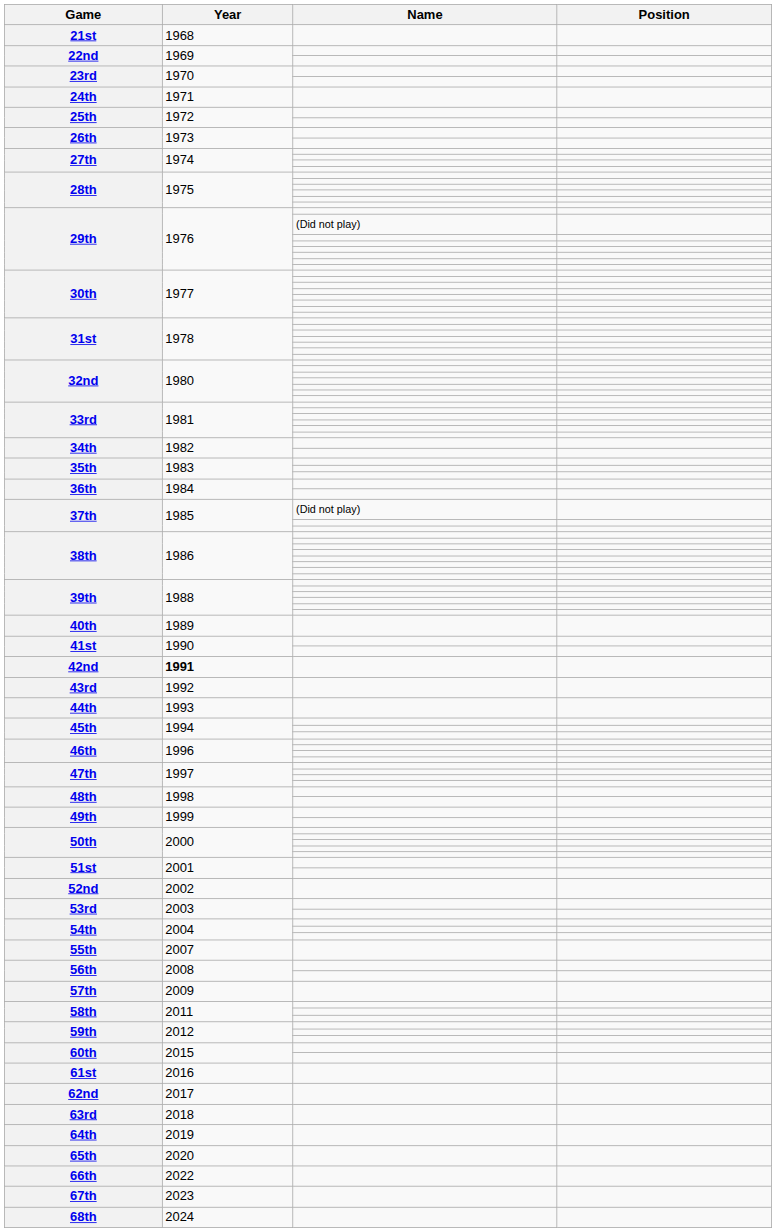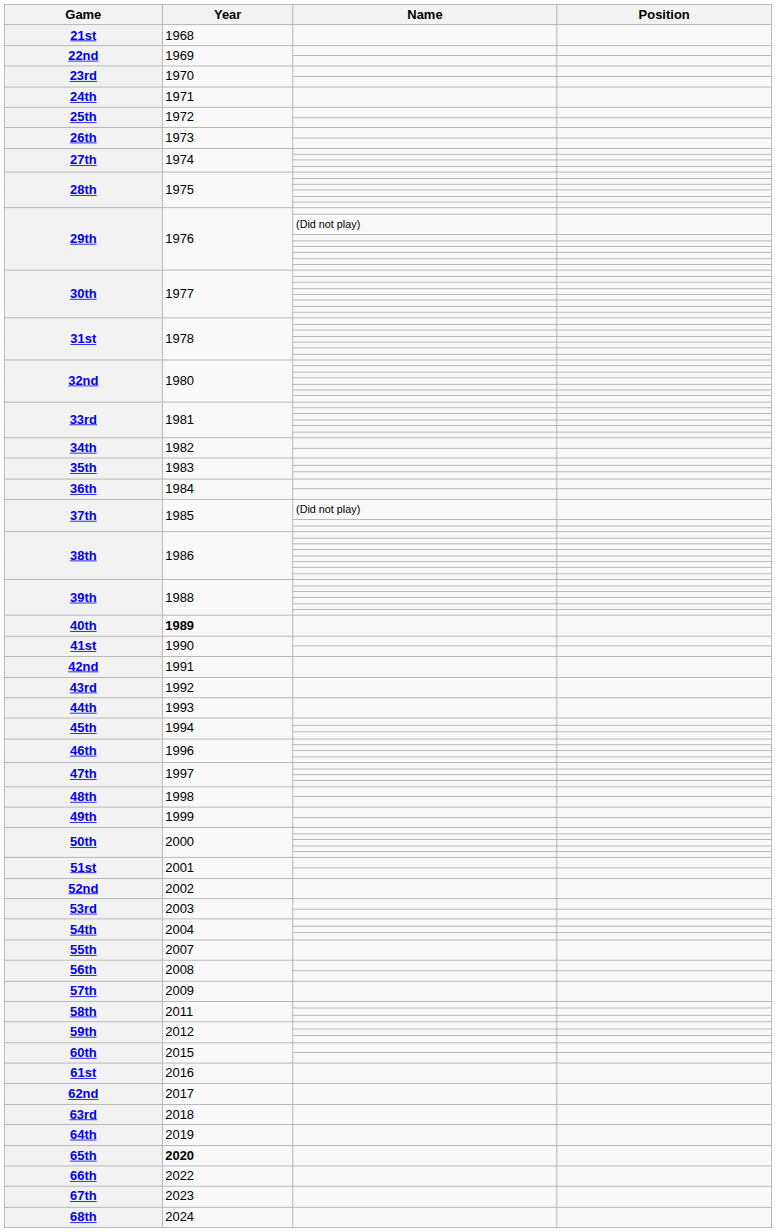(180, 625) normal -> (180, 625) bold
(180, 666) bold -> (180, 666) normal
(180, 1155) normal -> (180, 1155) bold
